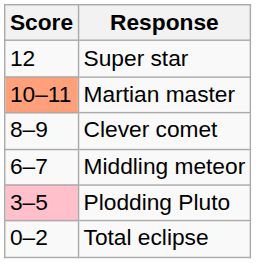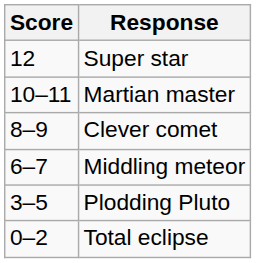(41, 94) lightsalmon background -> (41, 94) no background
(29, 202) pink background -> (29, 202) no background
